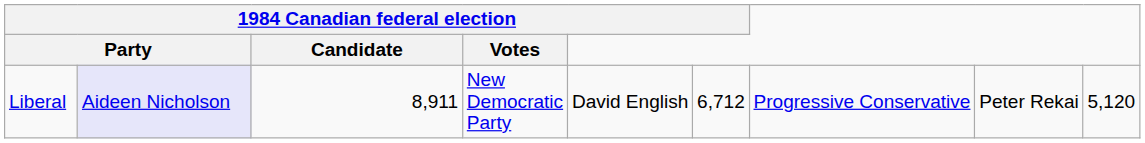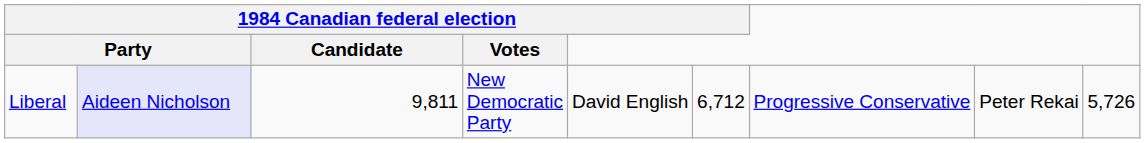(435, 101) 8,911 -> (435, 101) 9,811
(1111, 101) 5,120 -> (1111, 101) 5,726
